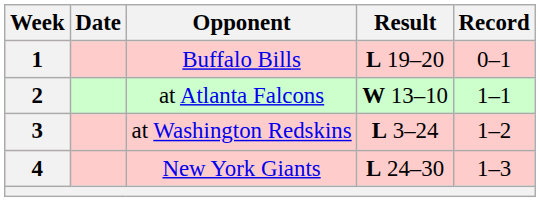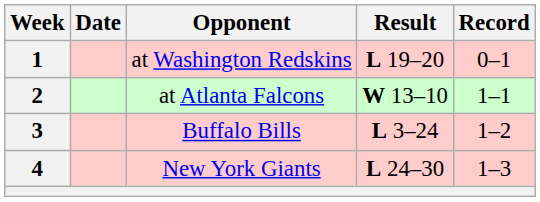(242, 58) Buffalo Bills -> (242, 58) at Washington Redskins
(242, 131) at Washington Redskins -> (242, 131) Buffalo Bills
